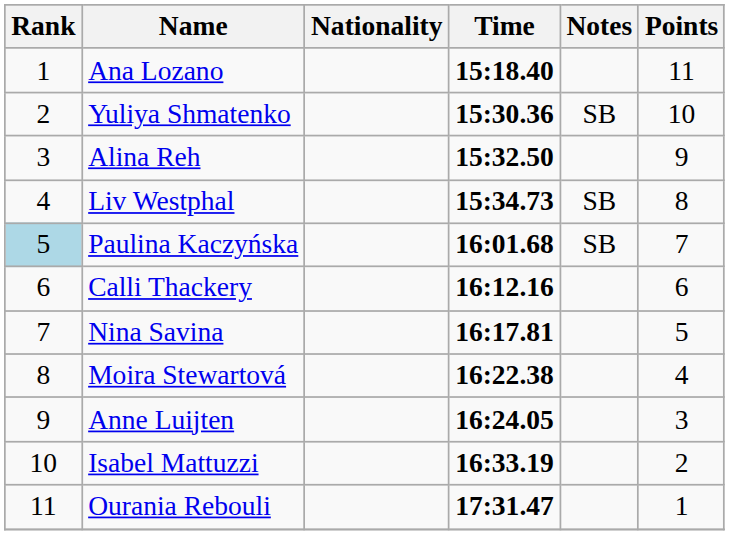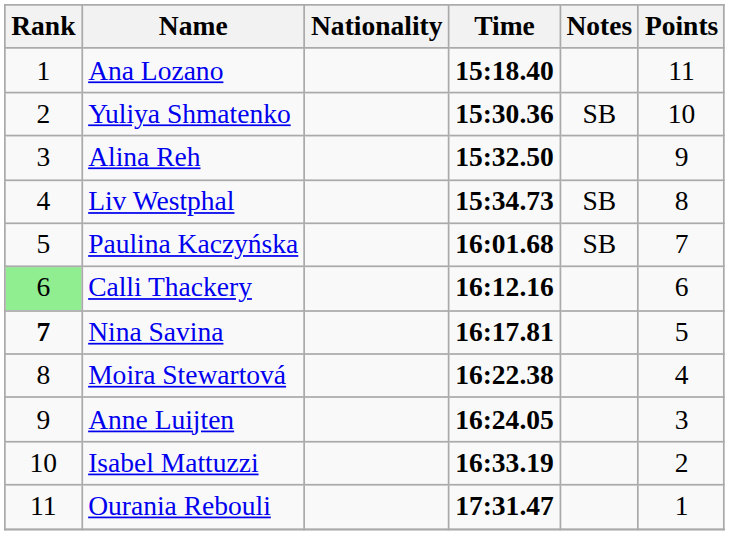(43, 244) lightblue background -> (43, 244) no background
(43, 288) no background -> (43, 288) lightgreen background
(43, 331) normal -> (43, 331) bold
